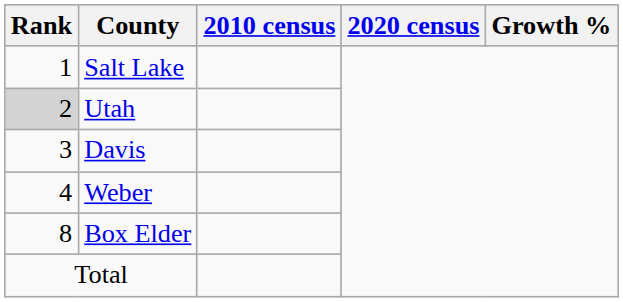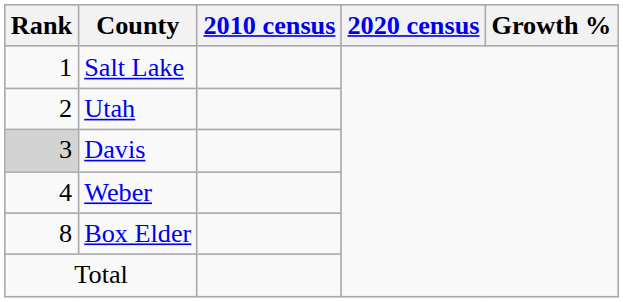(66, 108) lightgrey background -> (66, 108) no background
(66, 150) no background -> (66, 150) lightgrey background
